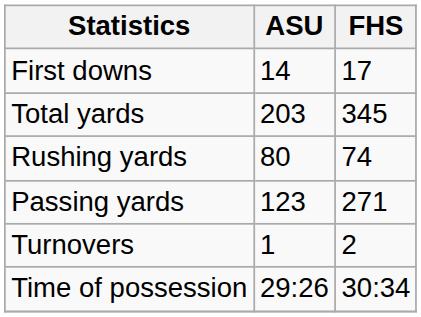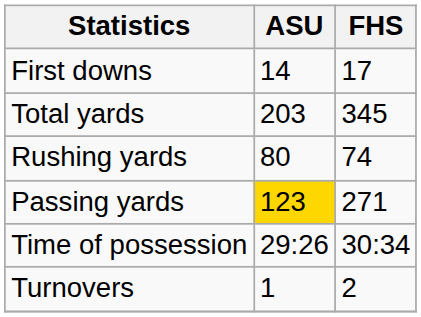(283, 201) no background -> (283, 201) gold background
rows swapped: (73, 245) <-> (129, 288)
